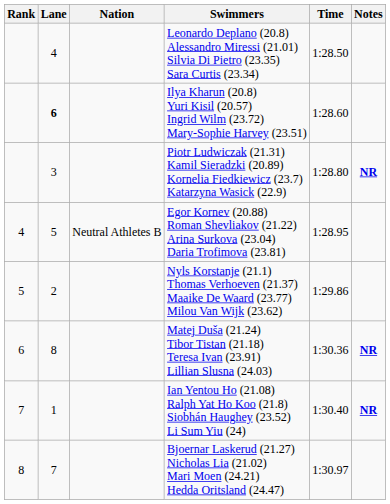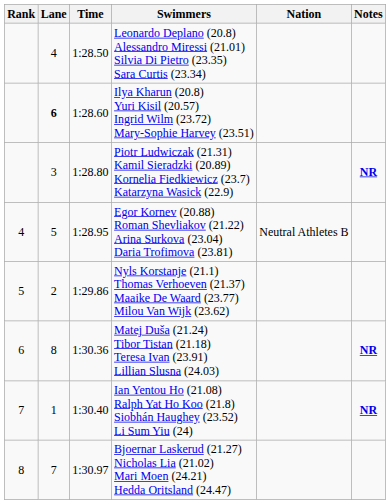columns swapped: (117, 14) <-> (330, 14)
